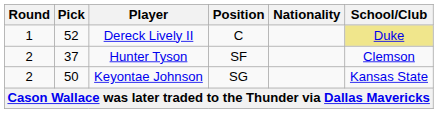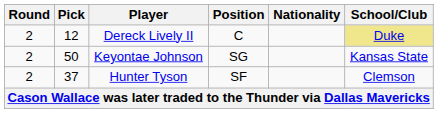(29, 35) 1 -> (29, 35) 2
(71, 35) 52 -> (71, 35) 12
rows swapped: (148, 56) <-> (148, 77)
